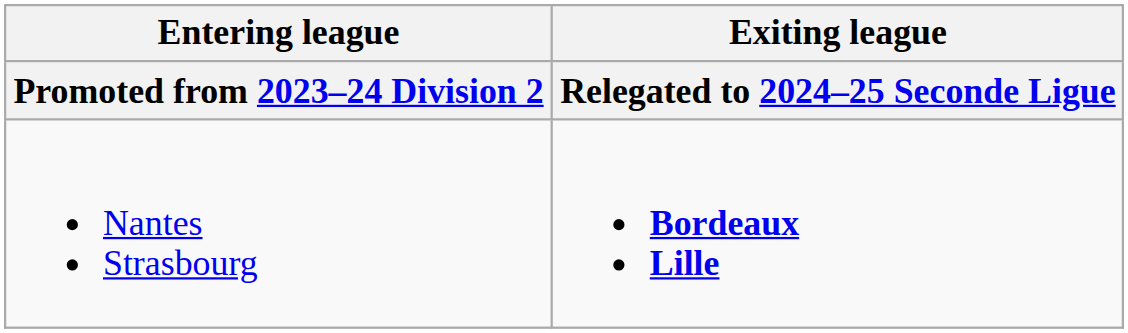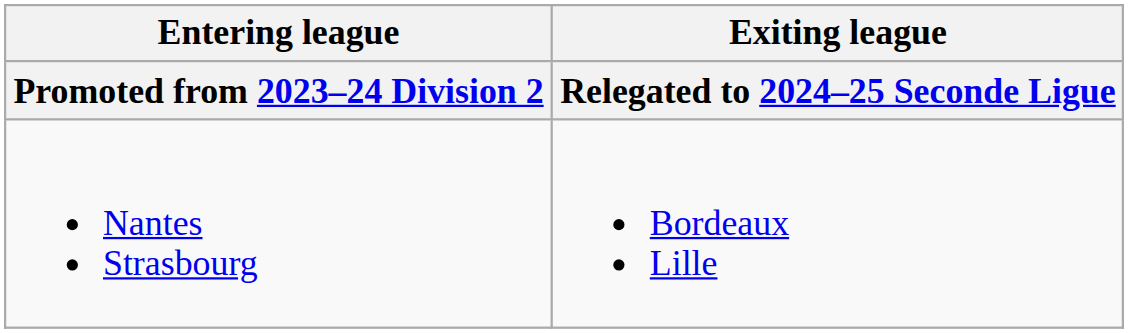(838, 244) bold -> (838, 244) normal
